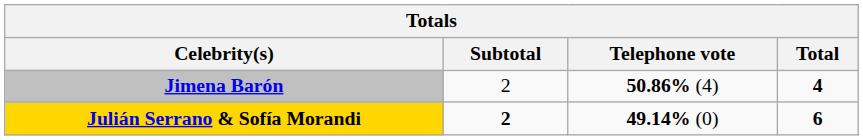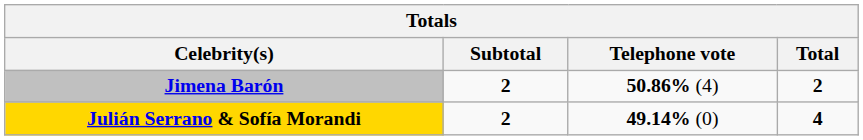(506, 86) normal -> (506, 86) bold
(818, 86) 4 -> (818, 86) 2
(818, 118) 6 -> (818, 118) 4
